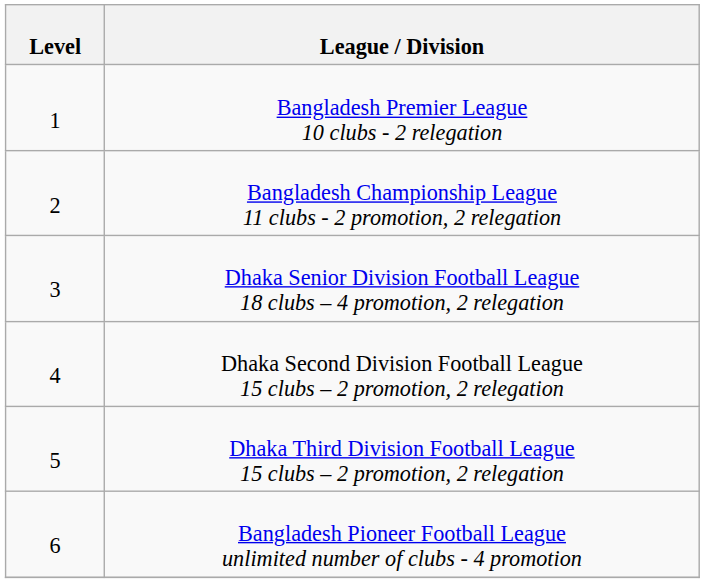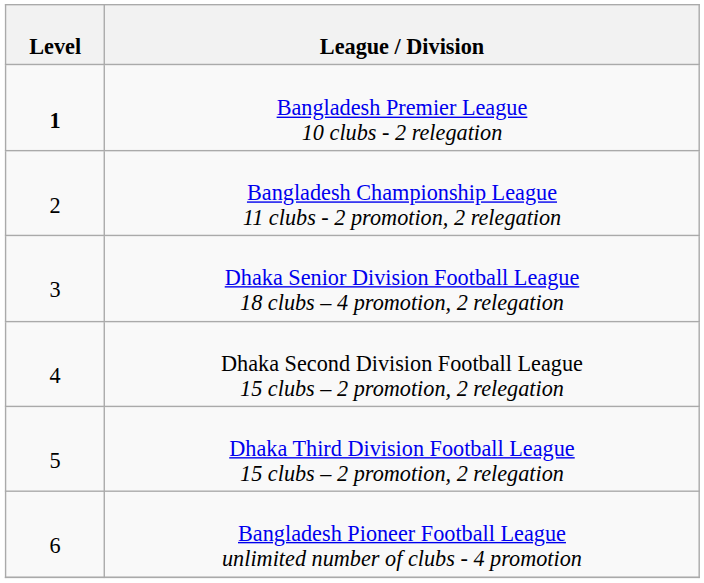(55, 119) normal -> (55, 119) bold
